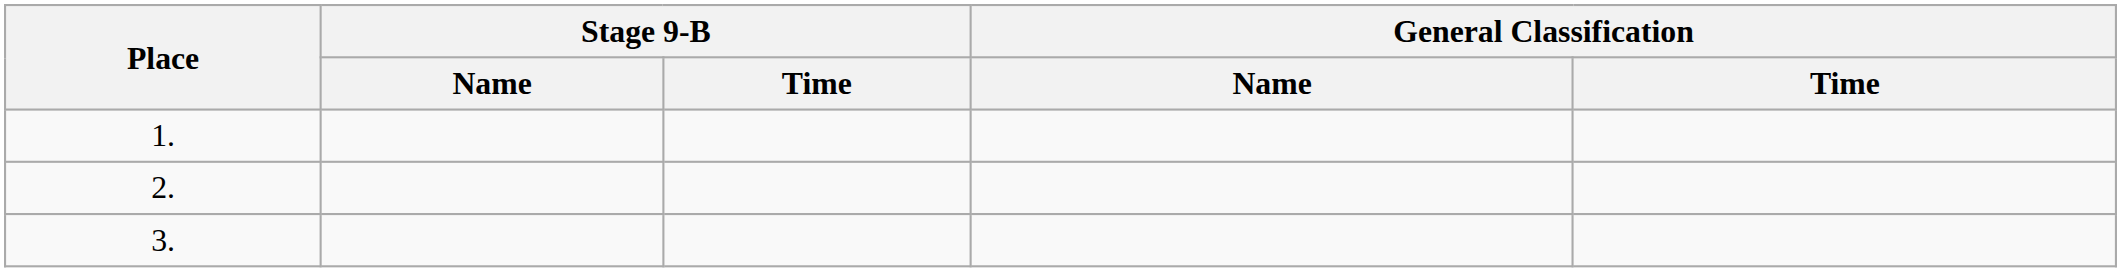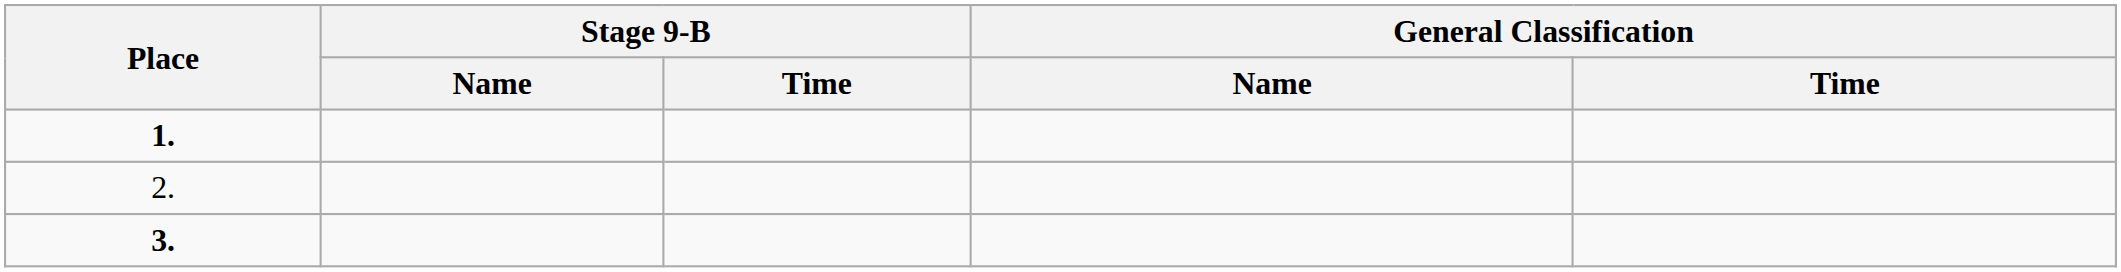(163, 135) normal -> (163, 135) bold
(163, 240) normal -> (163, 240) bold
